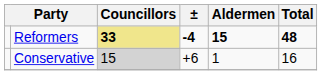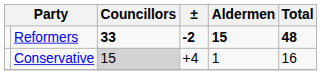(108, 37) khaki background -> (108, 37) no background
(189, 37) -4 -> (189, 37) -2
(190, 59) +6 -> (190, 59) +4
